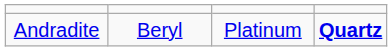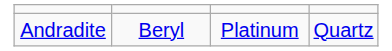(351, 29) bold -> (344, 29) normal
